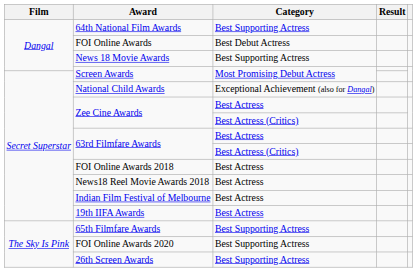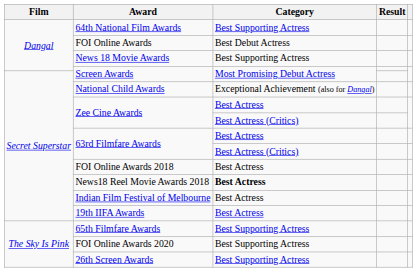(239, 182) normal -> (240, 182) bold
